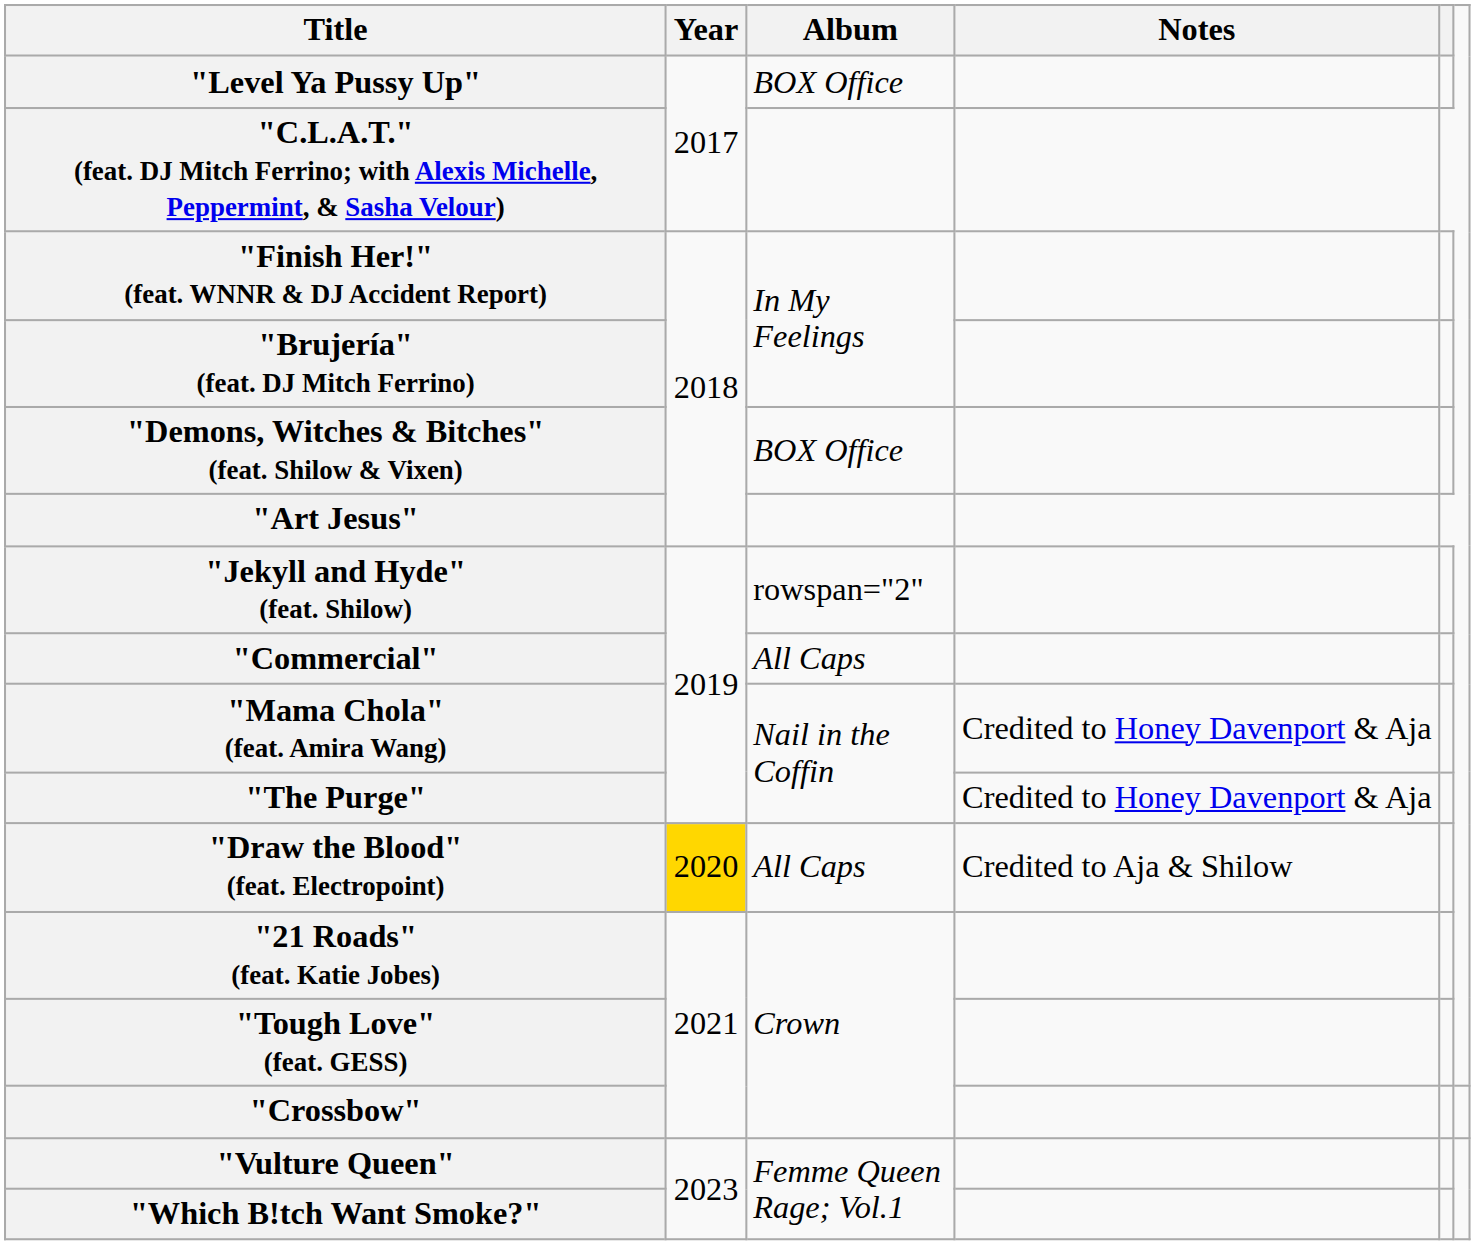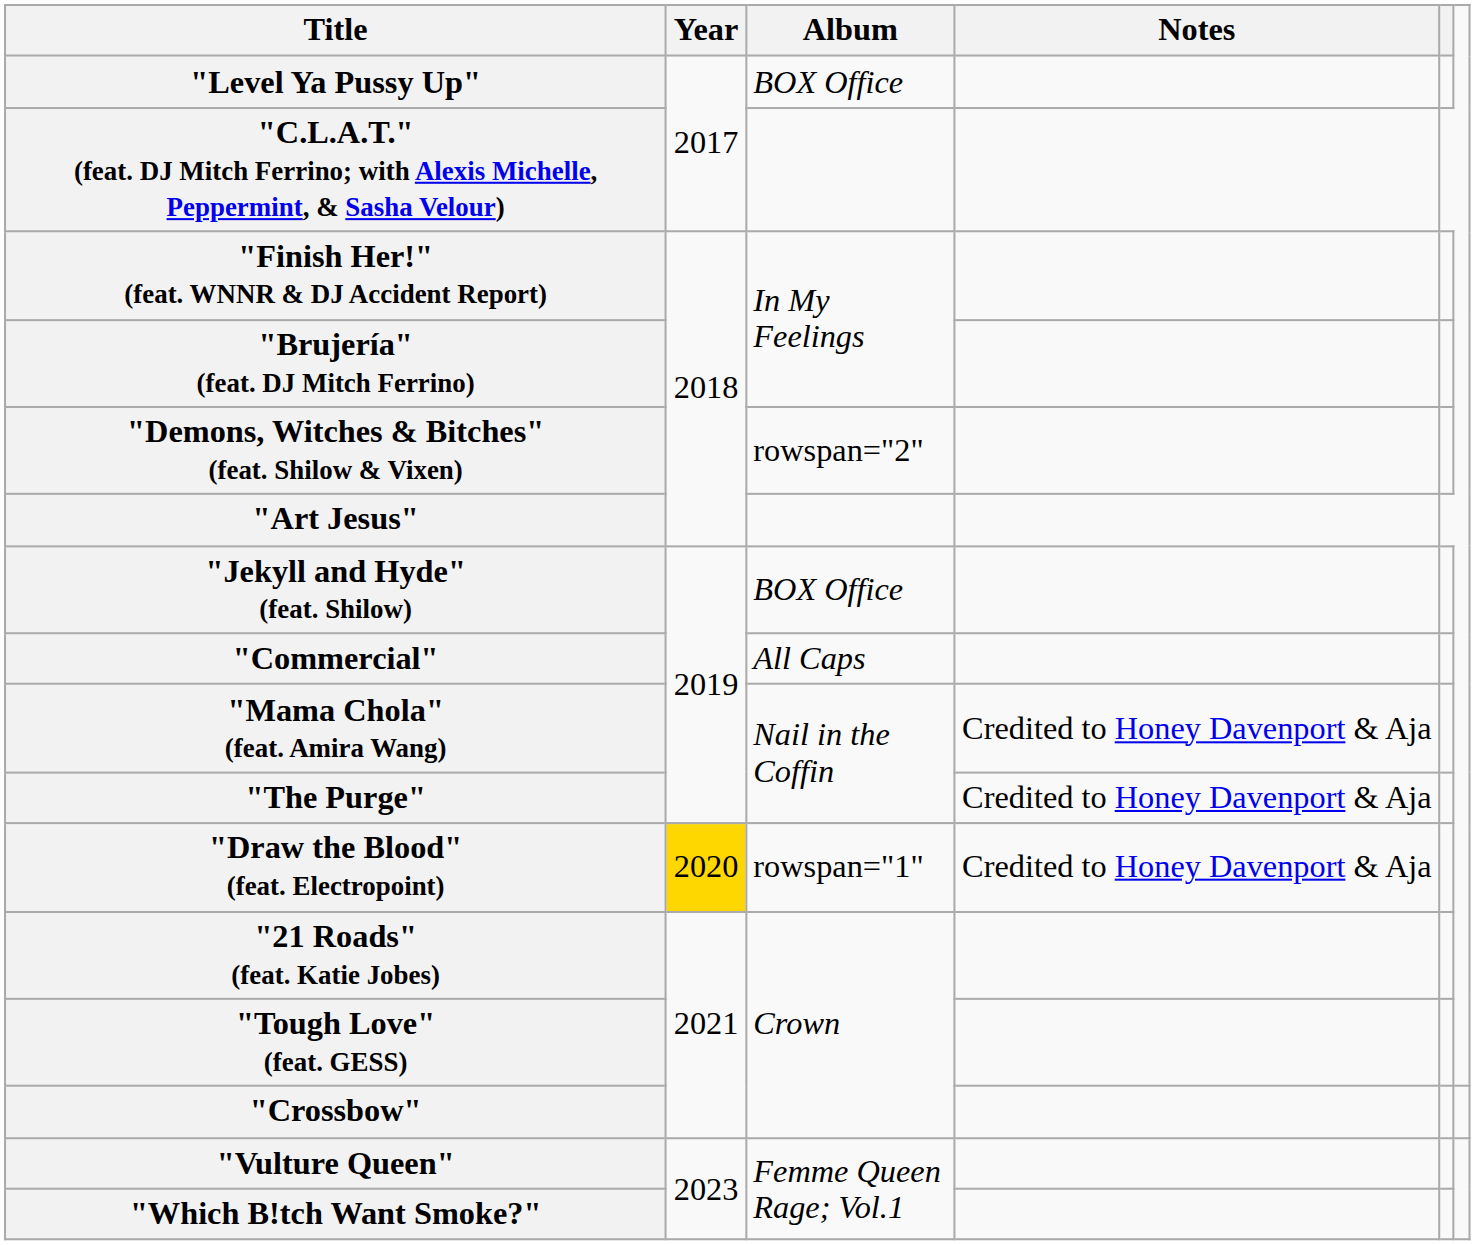(828, 450) BOX Office -> (838, 450) rowspan="2"
(838, 588) rowspan="2" -> (828, 588) BOX Office
(809, 866) All Caps -> (838, 866) rowspan="1"
(1127, 866) Credited to Aja & Shilow -> (1197, 866) Credited to Honey Davenport & Aja
